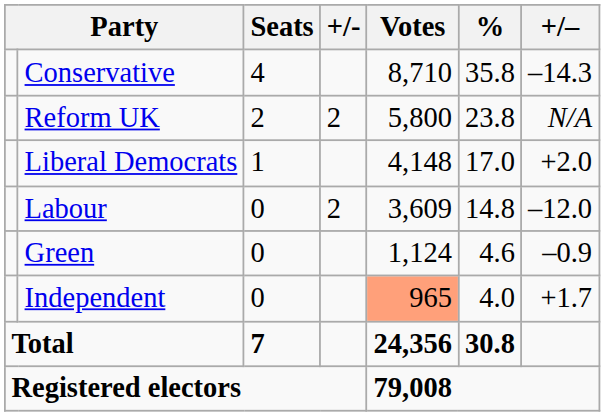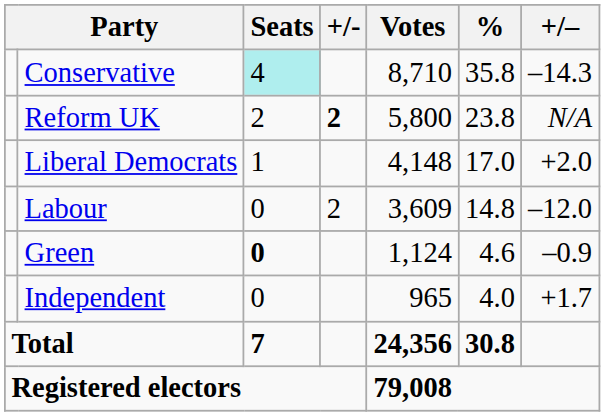(258, 72) no background -> (258, 72) paleturquoise background
(334, 117) normal -> (334, 117) bold
(258, 252) normal -> (258, 252) bold
(431, 298) lightsalmon background -> (431, 298) no background
